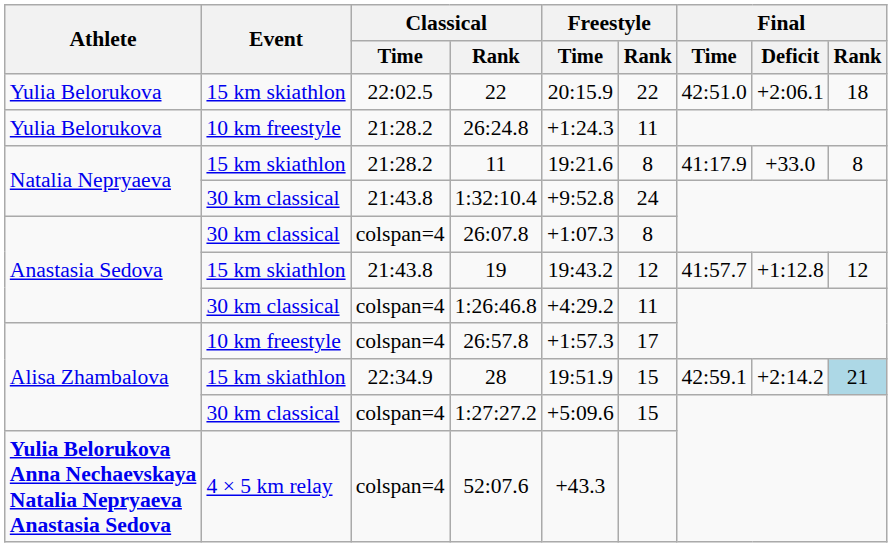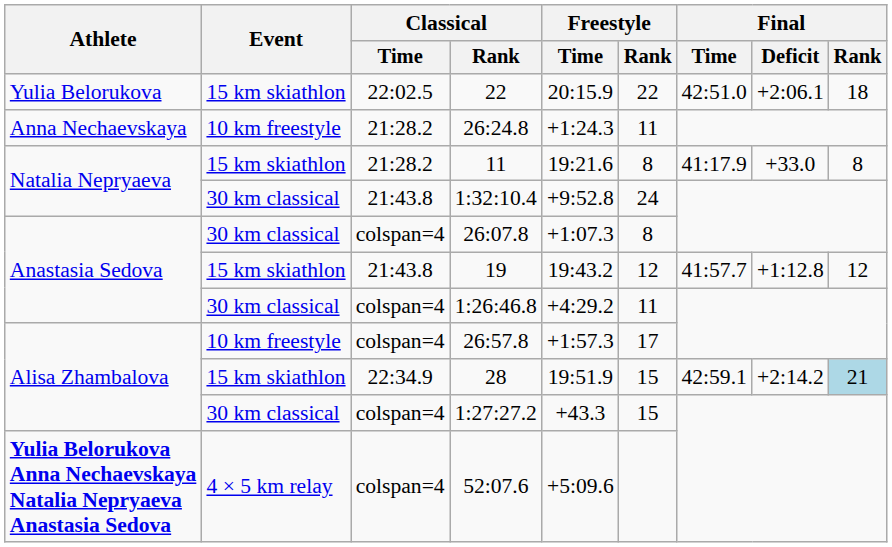(86, 127) Yulia Belorukova -> (98, 127) Anna Nechaevskaya
(580, 412) +5:09.6 -> (580, 412) +43.3
(580, 486) +43.3 -> (580, 486) +5:09.6
